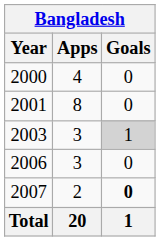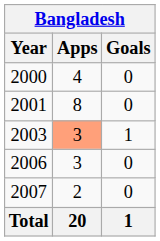(77, 134) no background -> (77, 134) lightsalmon background
(128, 134) lightgrey background -> (128, 134) no background
(128, 192) bold -> (128, 192) normal
